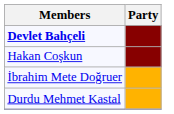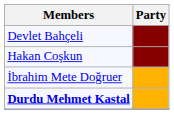(46, 36) bold -> (45, 36) normal
(64, 98) normal -> (69, 98) bold
